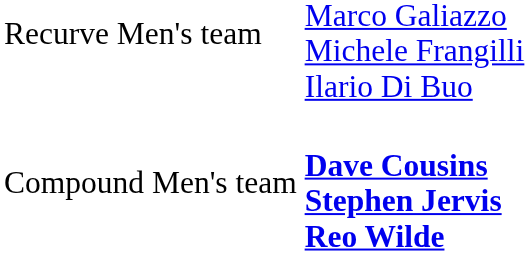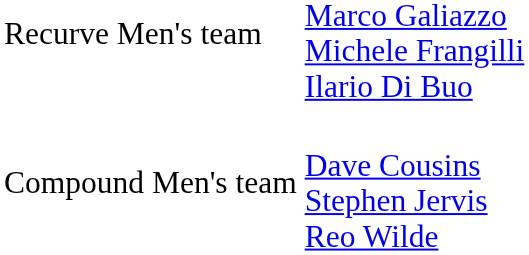(403, 200) bold -> (396, 200) normal
